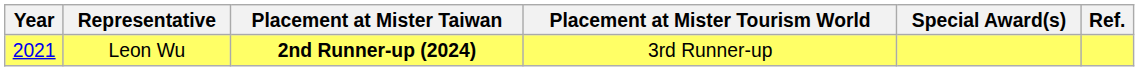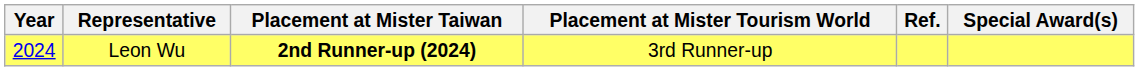columns swapped: (989, 20) <-> (1107, 20)
(34, 50) 2021 -> (34, 50) 2024
